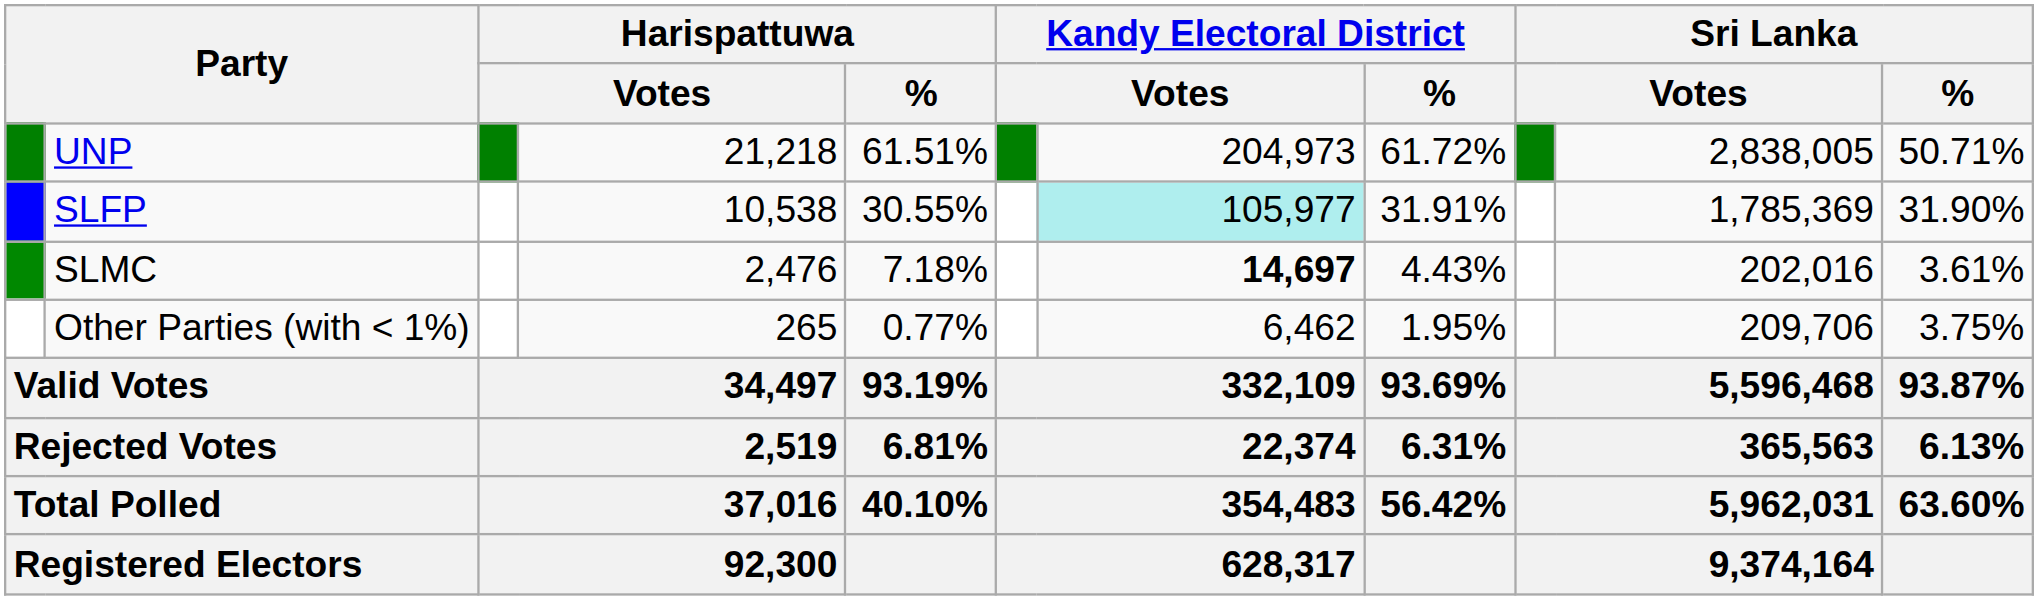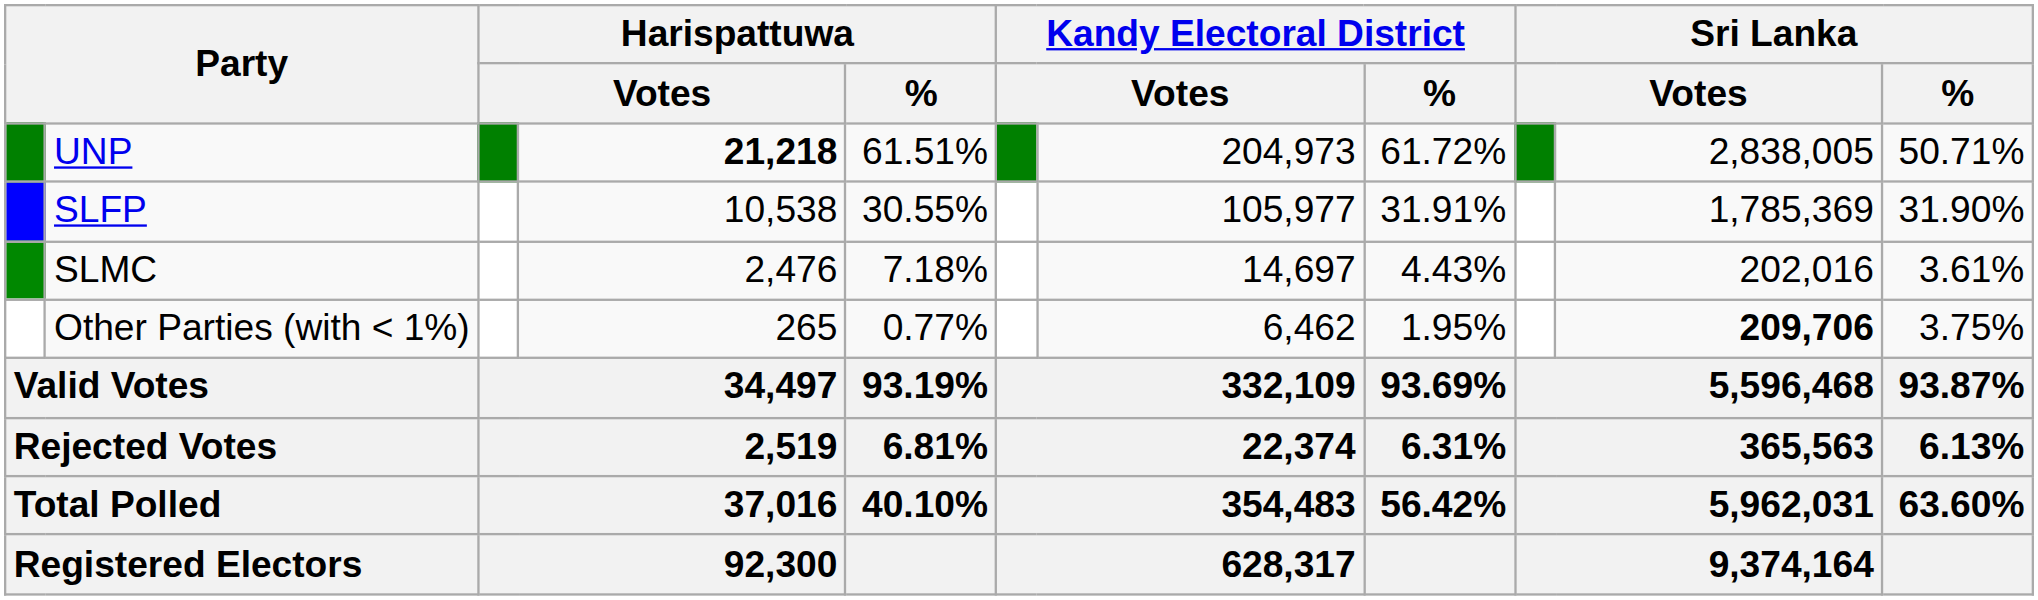(781, 151) normal -> (781, 151) bold
(1288, 210) paleturquoise background -> (1288, 210) no background
(1299, 269) bold -> (1299, 269) normal
(1807, 328) normal -> (1807, 328) bold
